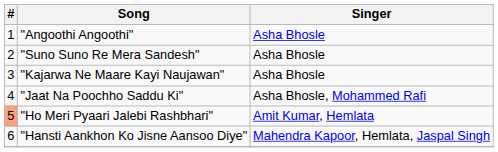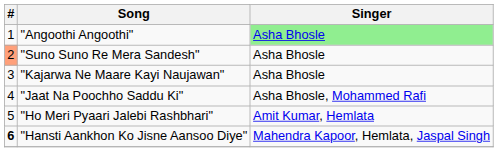(289, 34) no background -> (289, 34) lightgreen background
(11, 55) no background -> (11, 55) lightsalmon background
(11, 116) lightsalmon background -> (11, 116) no background
(11, 136) normal -> (11, 136) bold
